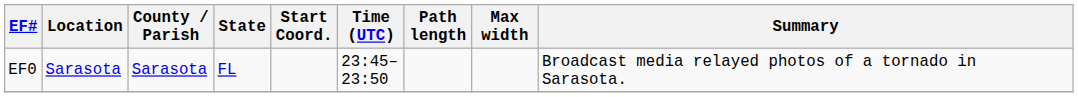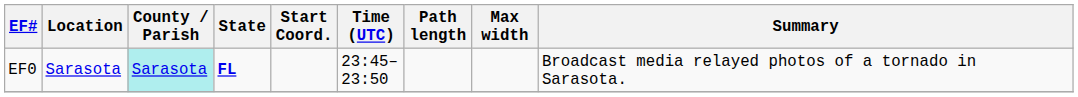(169, 70) no background -> (169, 70) paleturquoise background
(227, 70) normal -> (227, 70) bold
